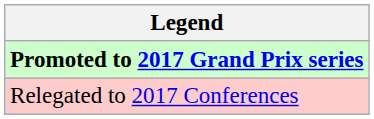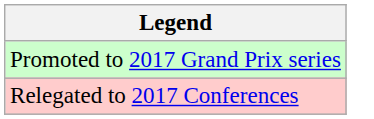(187, 59) bold -> (175, 59) normal
